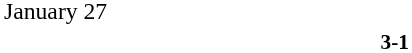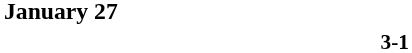(56, 11) normal -> (61, 11) bold
